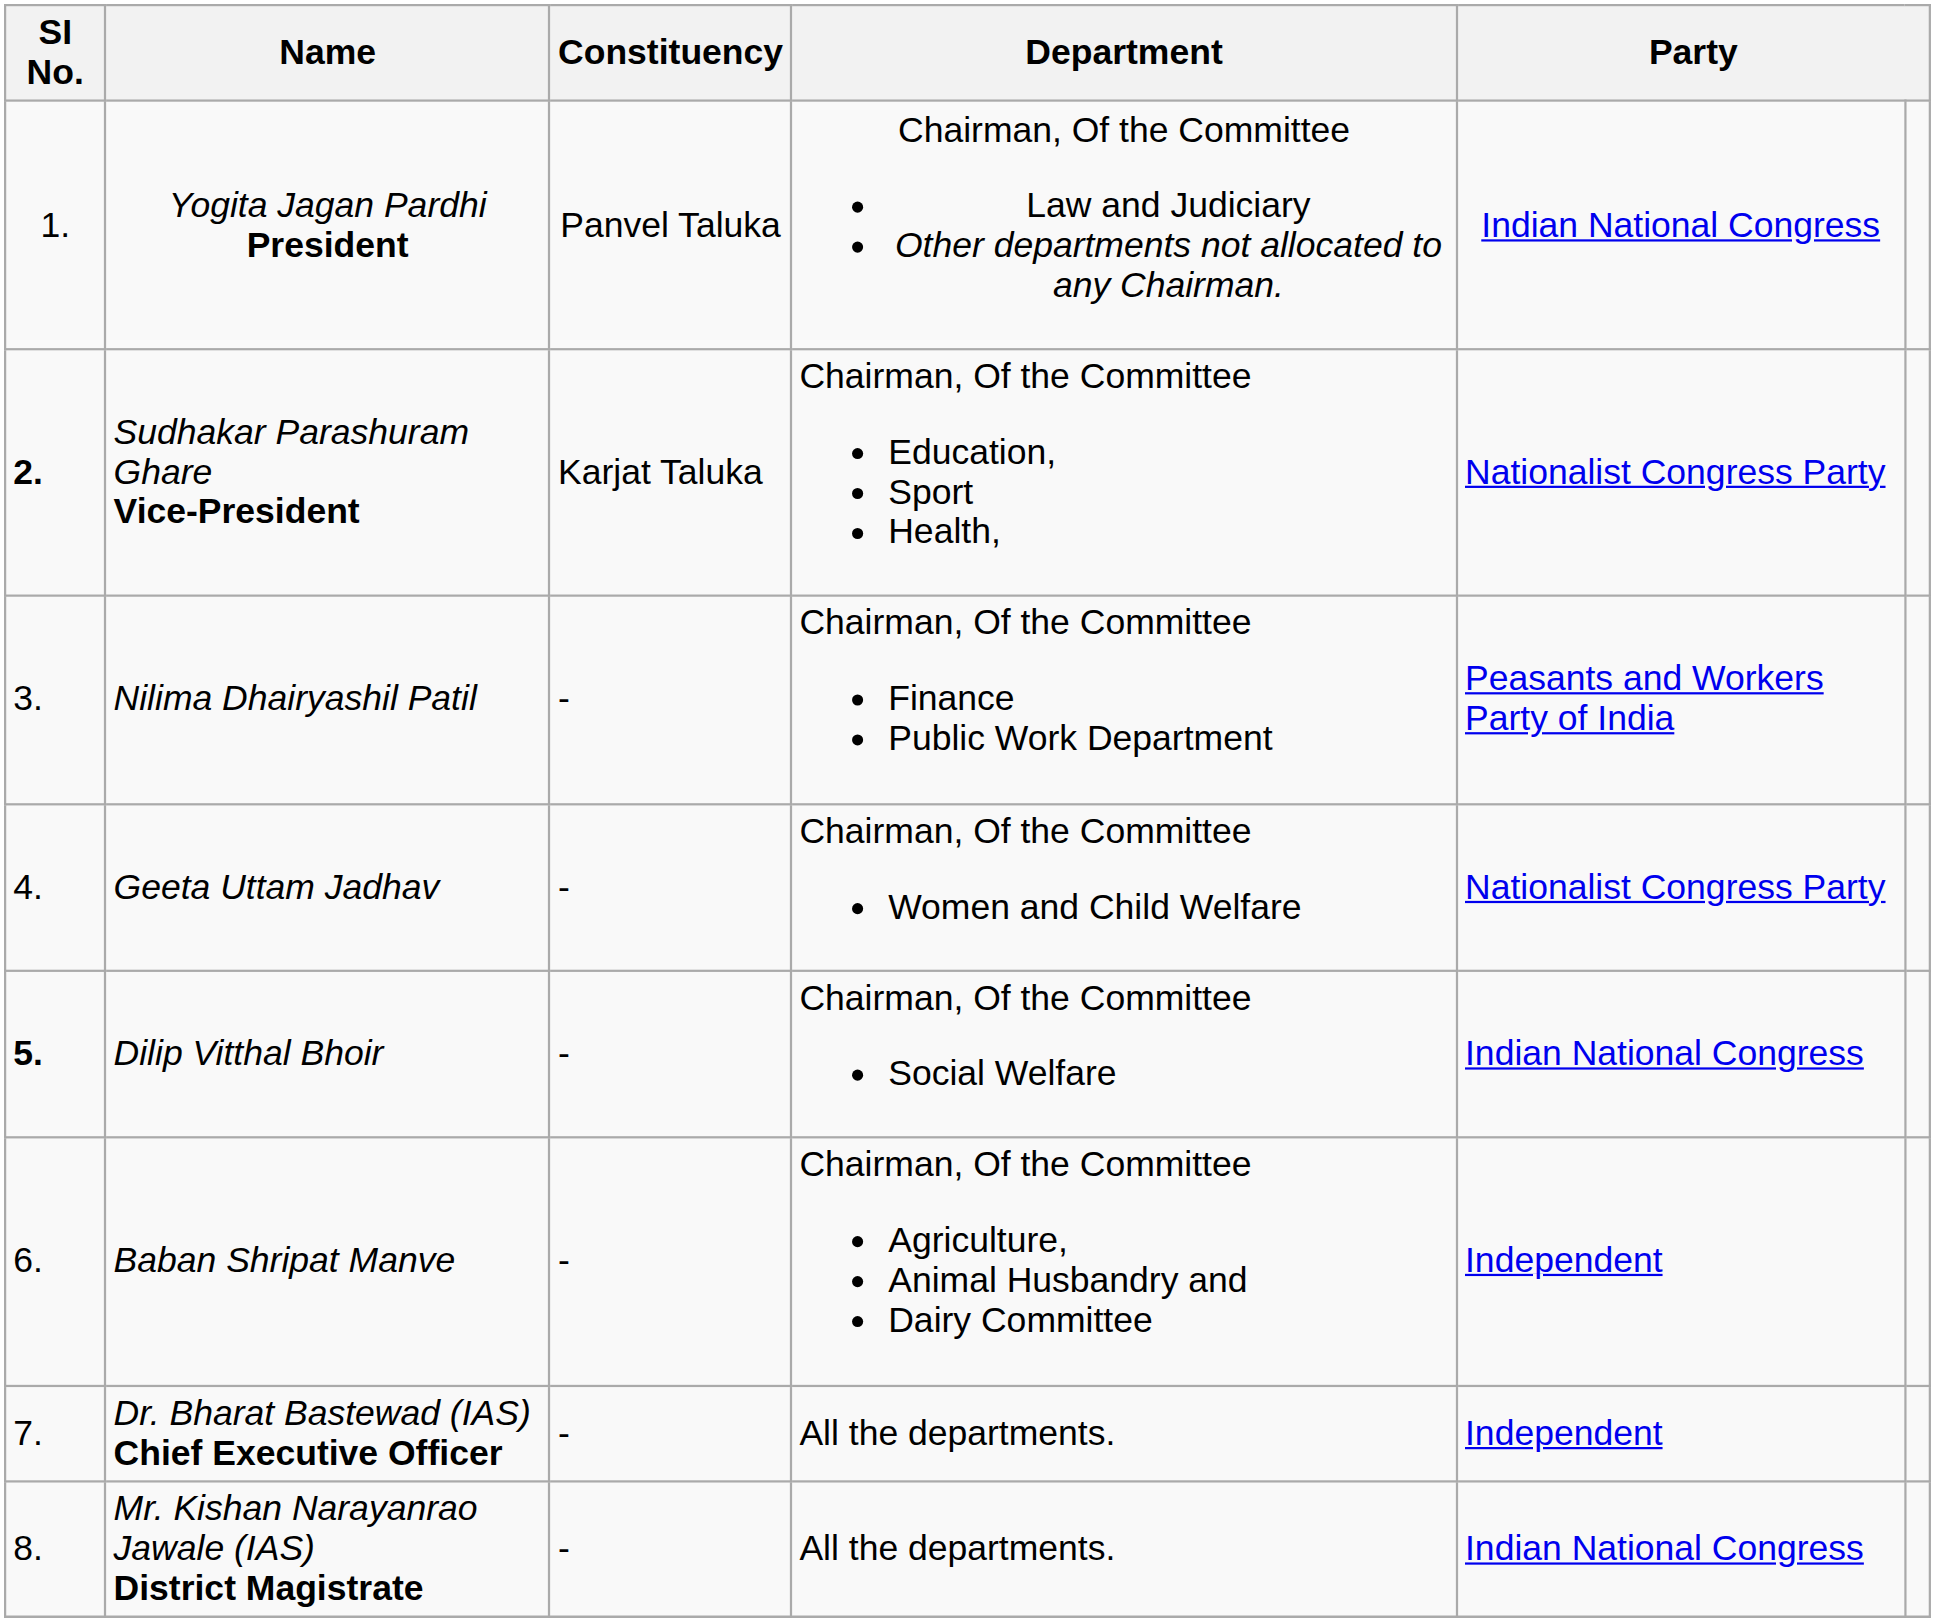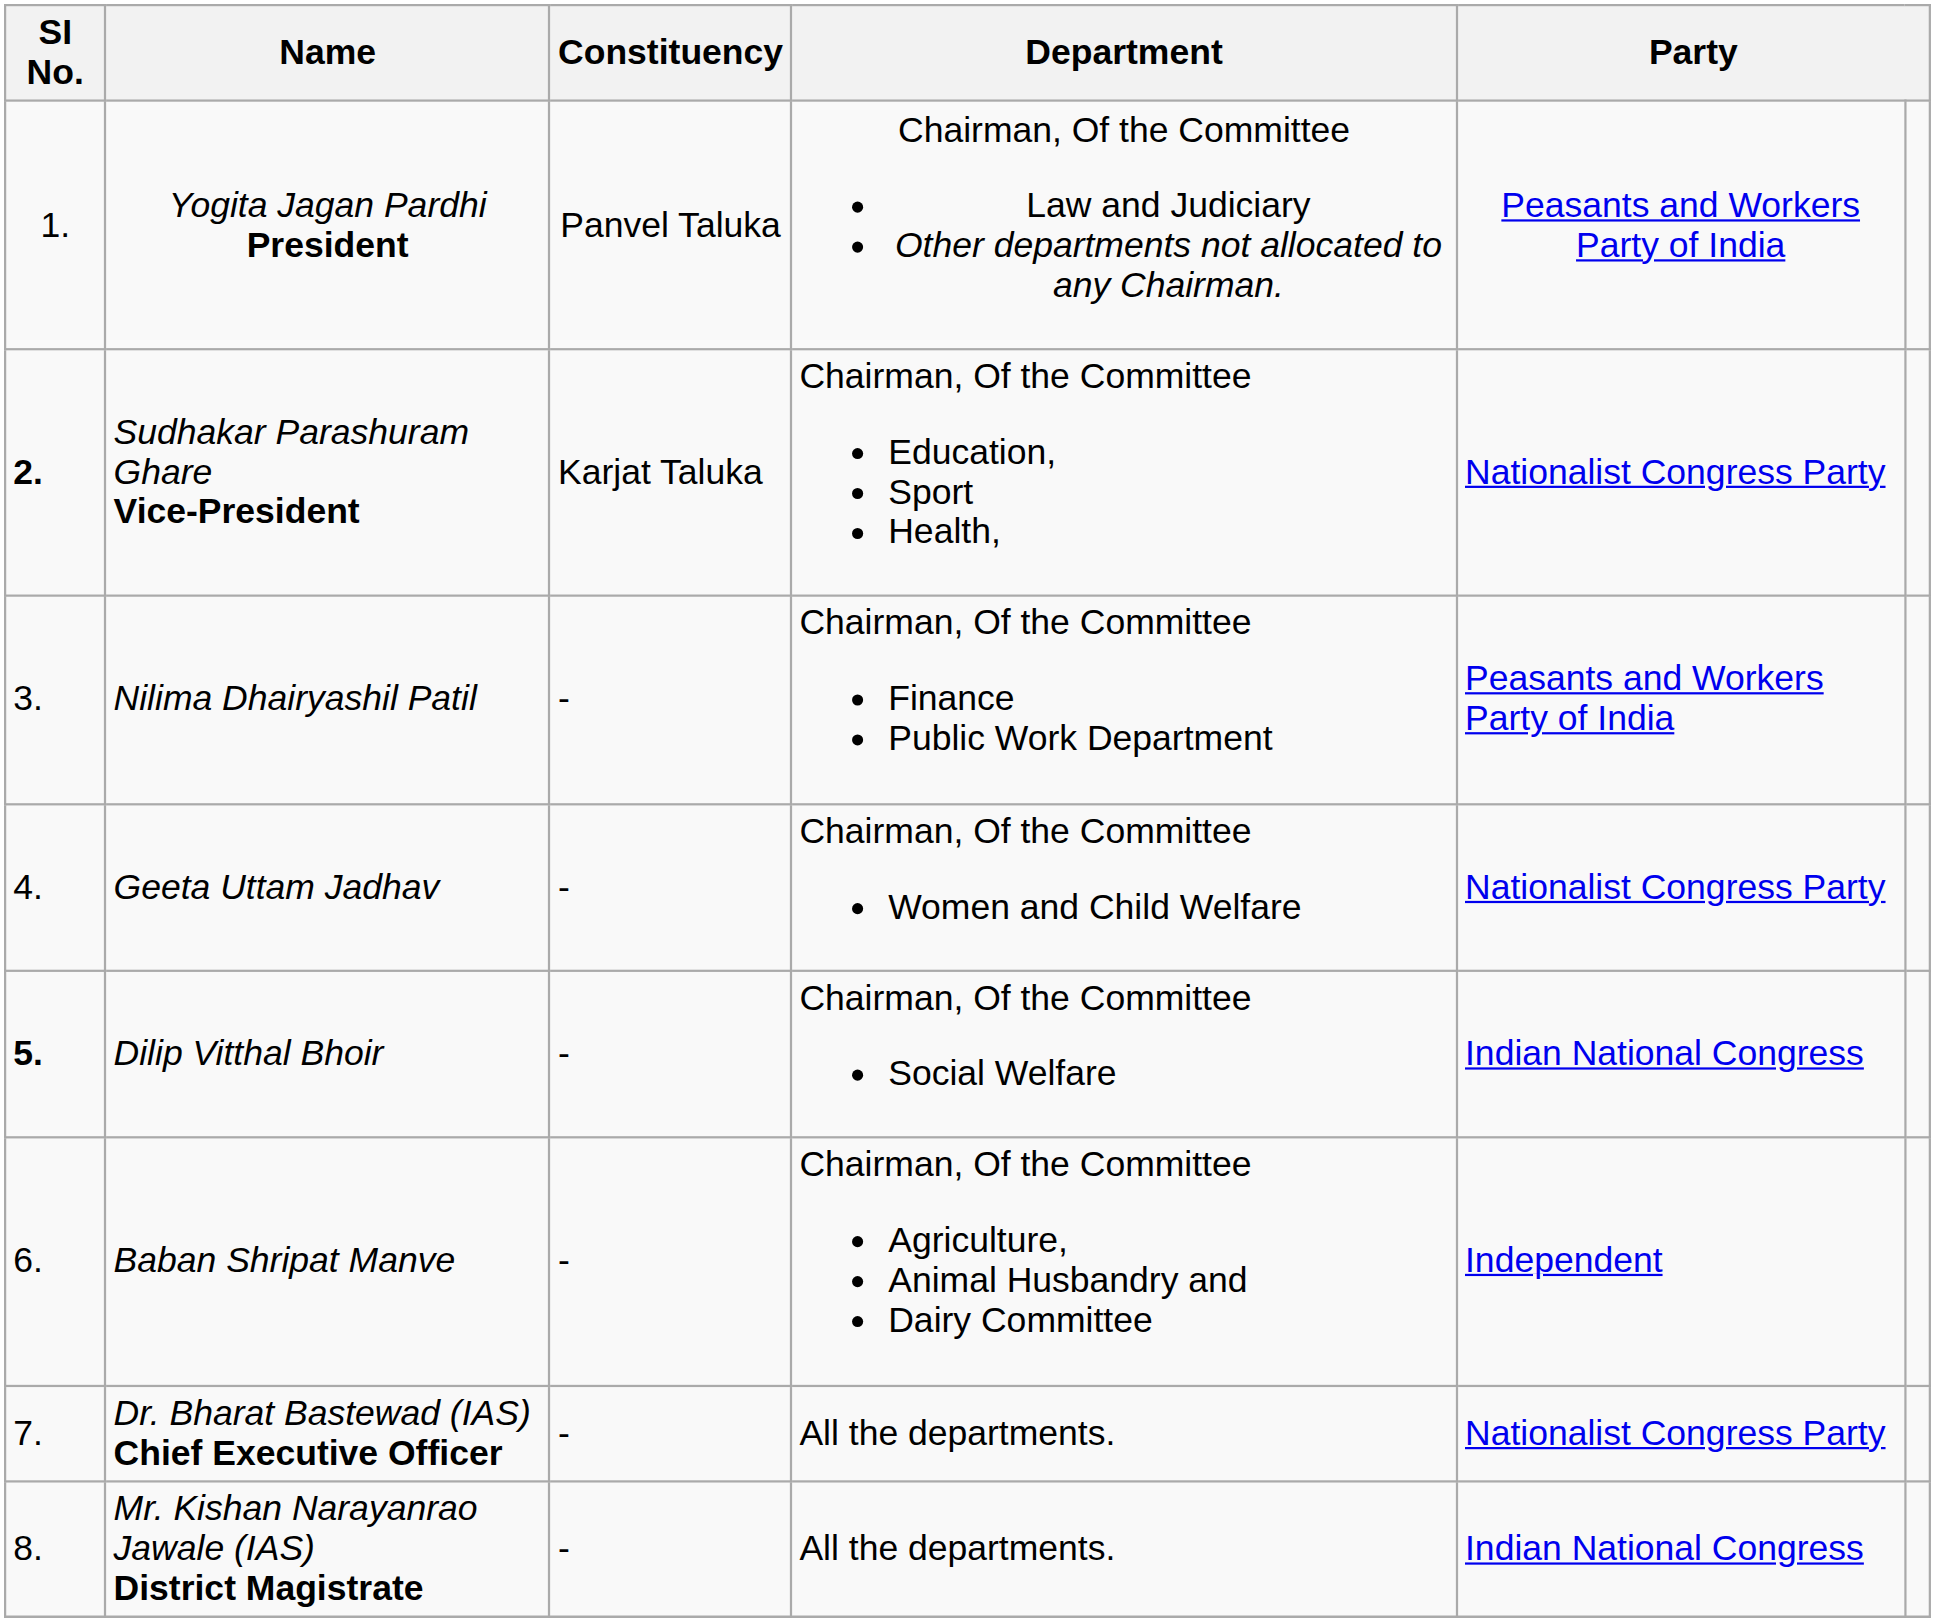(1681, 224) Indian National Congress -> (1681, 224) Peasants and Workers Party of India
(1564, 1432) Independent -> (1675, 1432) Nationalist Congress Party
